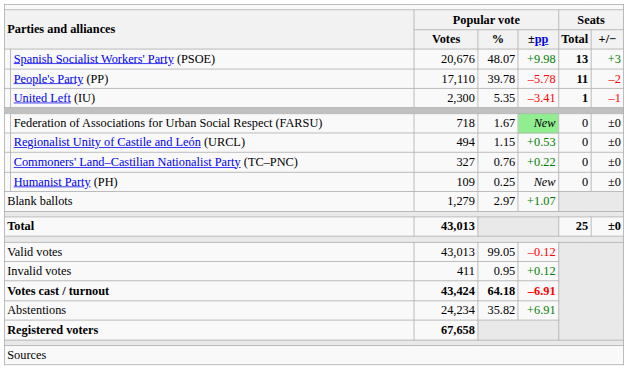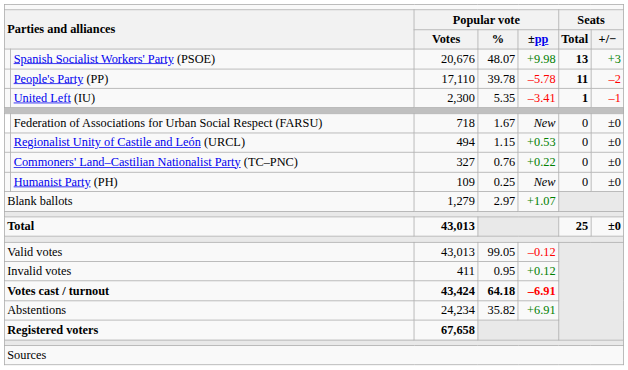(545, 123) lightgreen background -> (545, 123) no background
